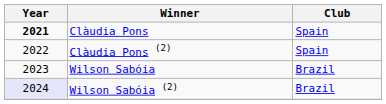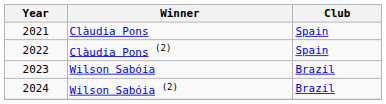(36, 31) bold -> (36, 31) normal
(36, 89) lavender background -> (36, 89) no background
